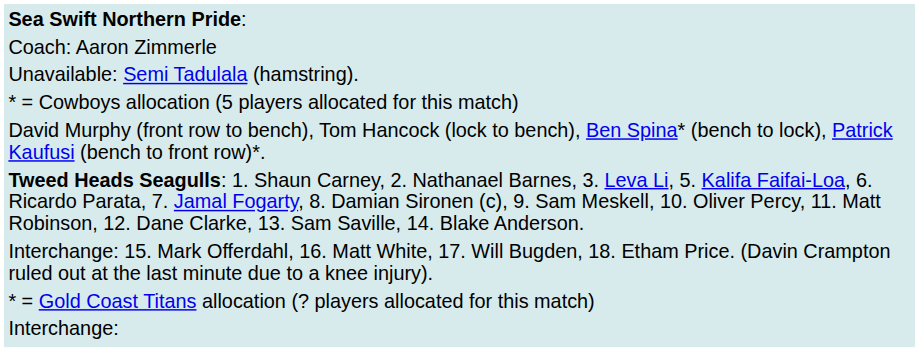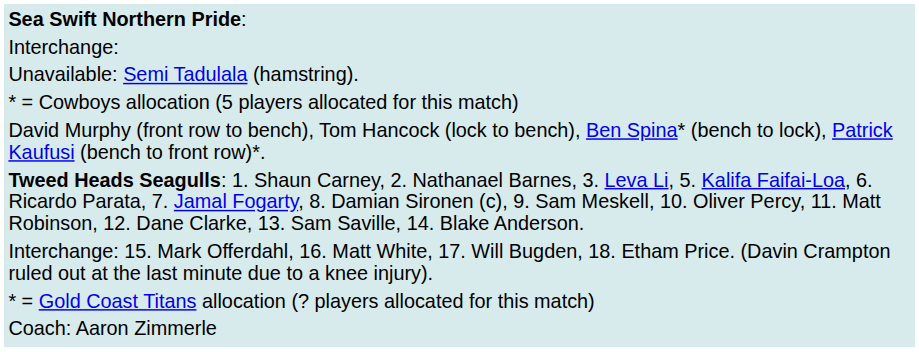(113, 47) Coach: Aaron Zimmerle -> (64, 47) Interchange:
(64, 329) Interchange: -> (113, 329) Coach: Aaron Zimmerle
